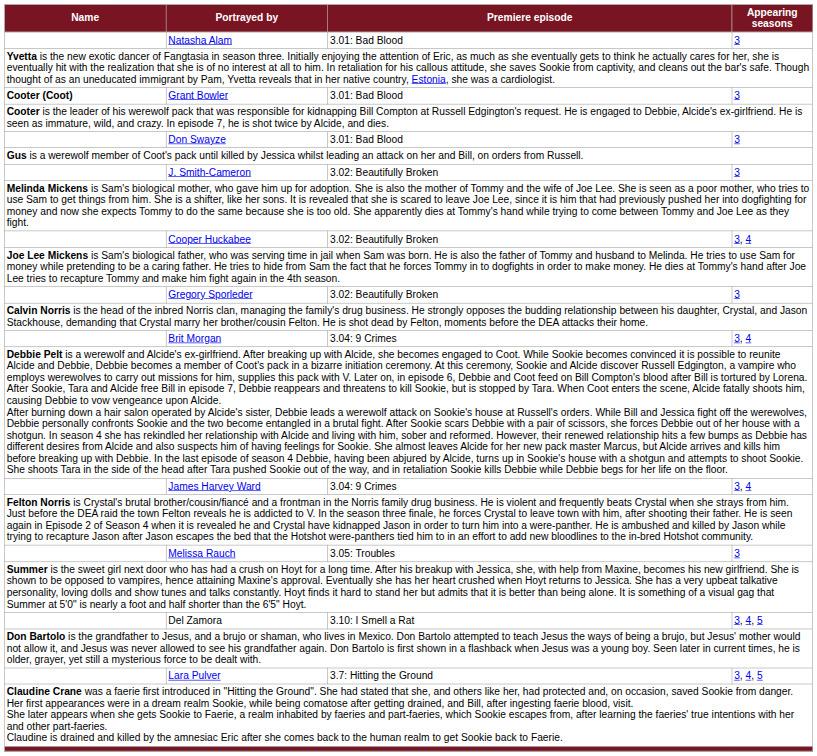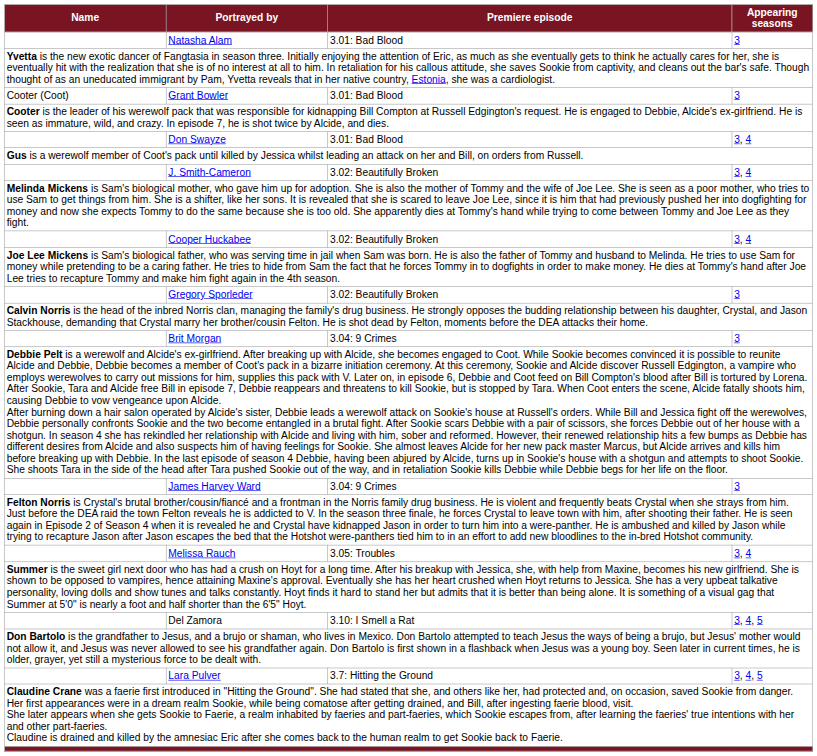(40, 95) bold -> (38, 95) normal
(737, 139) 3 -> (743, 139) 3, 4
(737, 172) 3 -> (743, 172) 3, 4
(743, 338) 3, 4 -> (737, 338) 3
(743, 486) 3, 4 -> (737, 486) 3
(737, 553) 3 -> (743, 553) 3, 4
